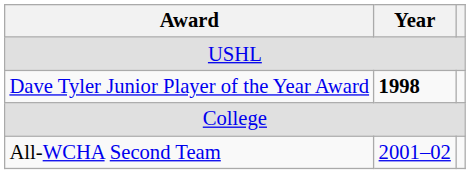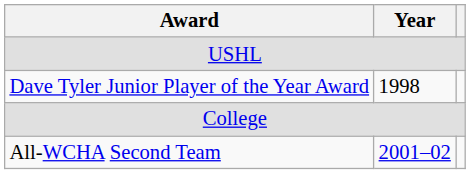(399, 86) bold -> (399, 86) normal
